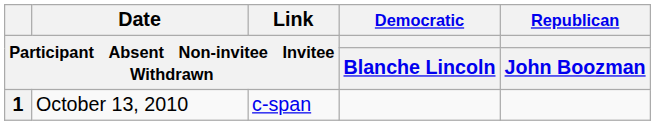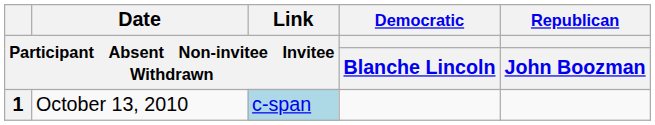(282, 104) no background -> (282, 104) lightblue background
